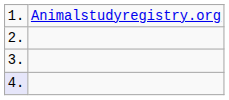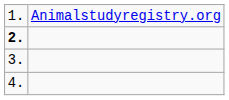(16, 38) normal -> (16, 38) bold
(16, 83) lavender background -> (16, 83) no background
